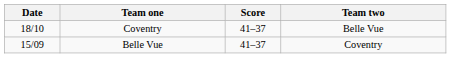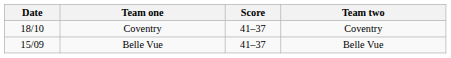(363, 28) Belle Vue -> (363, 28) Coventry
(363, 45) Coventry -> (363, 45) Belle Vue
